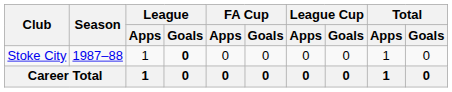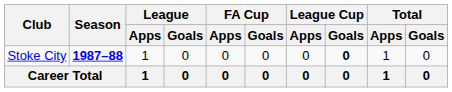(98, 55) normal -> (98, 55) bold
(185, 55) bold -> (185, 55) normal
(346, 55) normal -> (346, 55) bold
